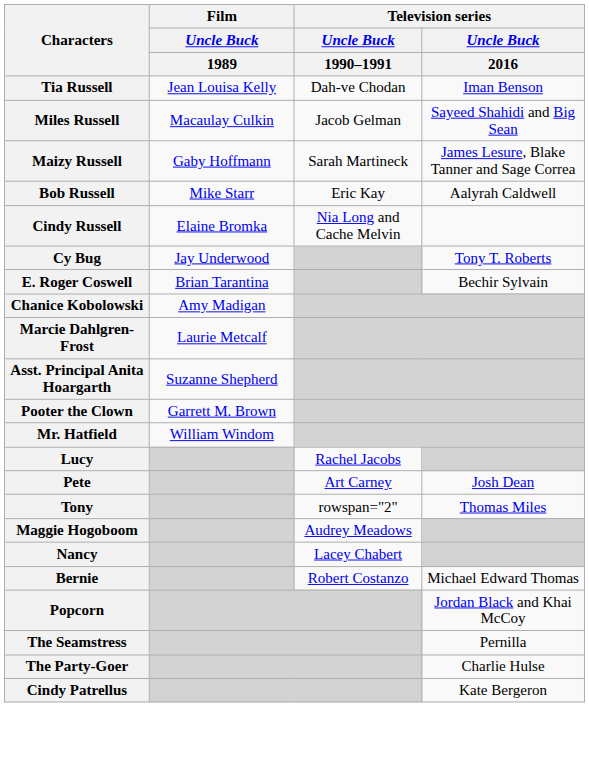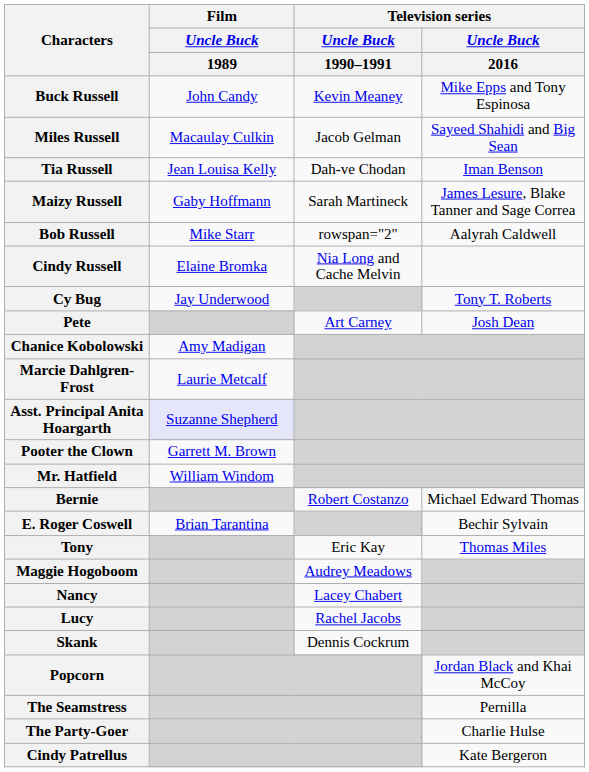+ row: (77, 96)
rows swapped: (77, 87) <-> (77, 120)
(358, 193) Eric Kay -> (358, 234) rowspan="2"
rows swapped: (77, 281) <-> (77, 482)
(222, 378) no background -> (222, 419) lavender background
rows swapped: (77, 578) <-> (77, 458)
(358, 506) rowspan="2" -> (358, 547) Eric Kay
+ row: (77, 642)
